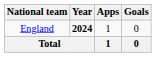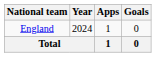(82, 28) bold -> (82, 28) normal
